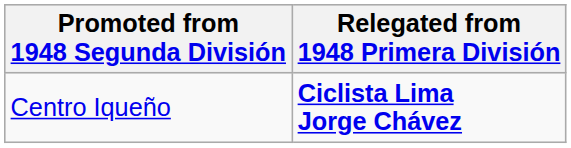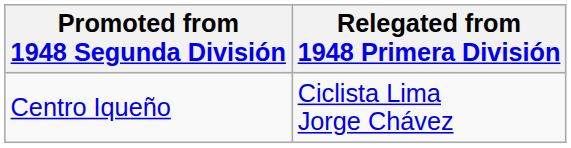(380, 107) bold -> (376, 107) normal
